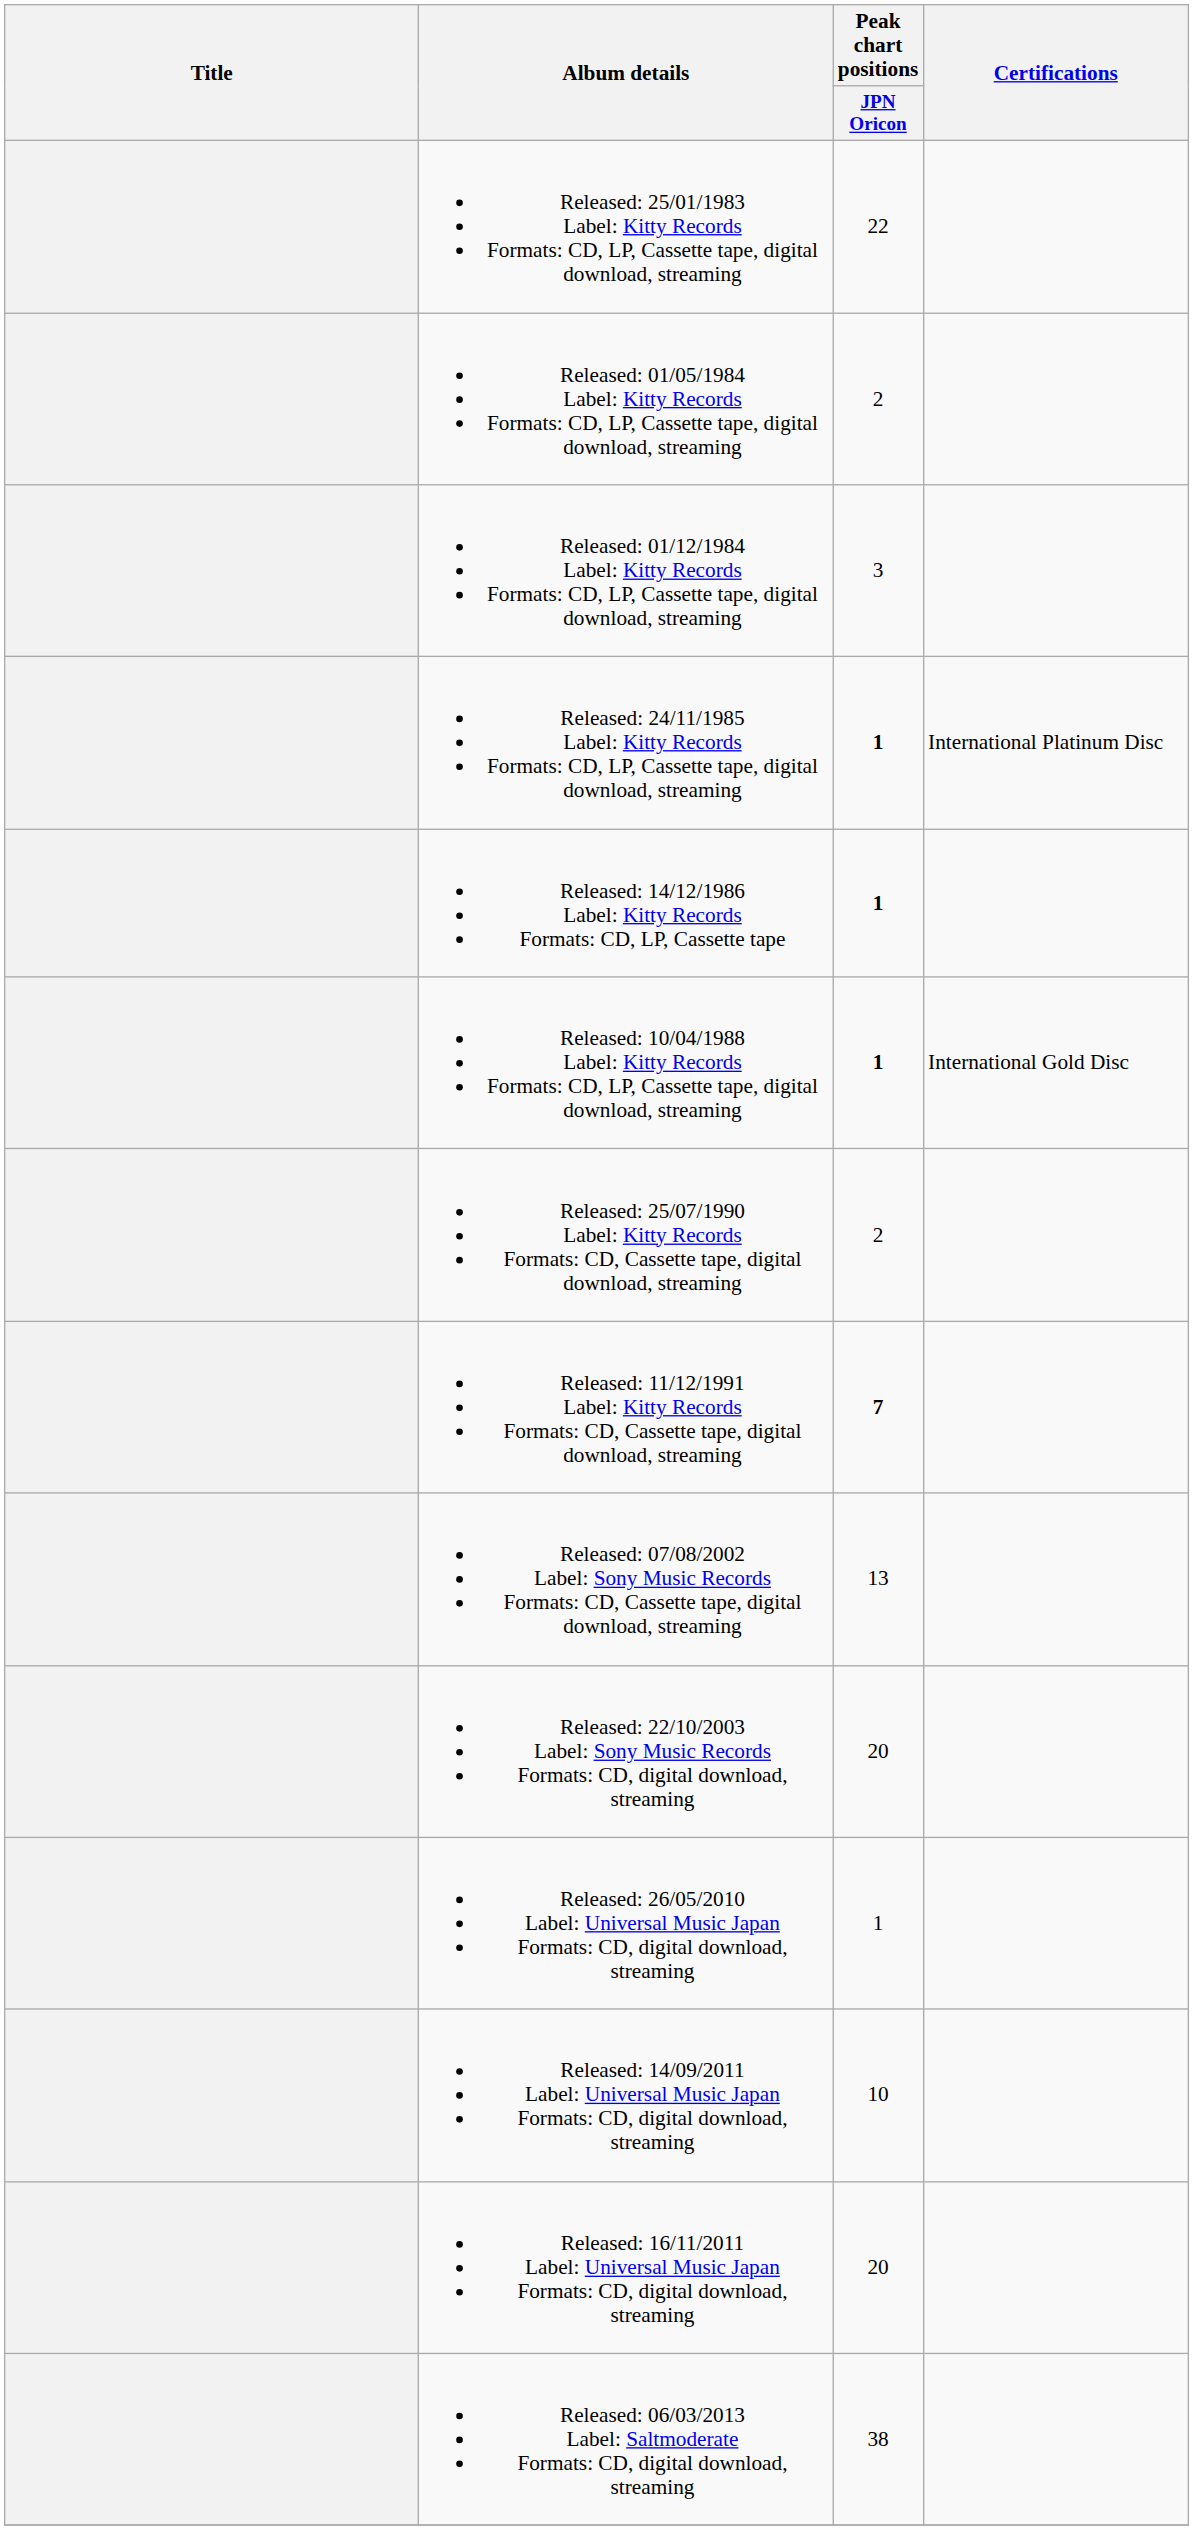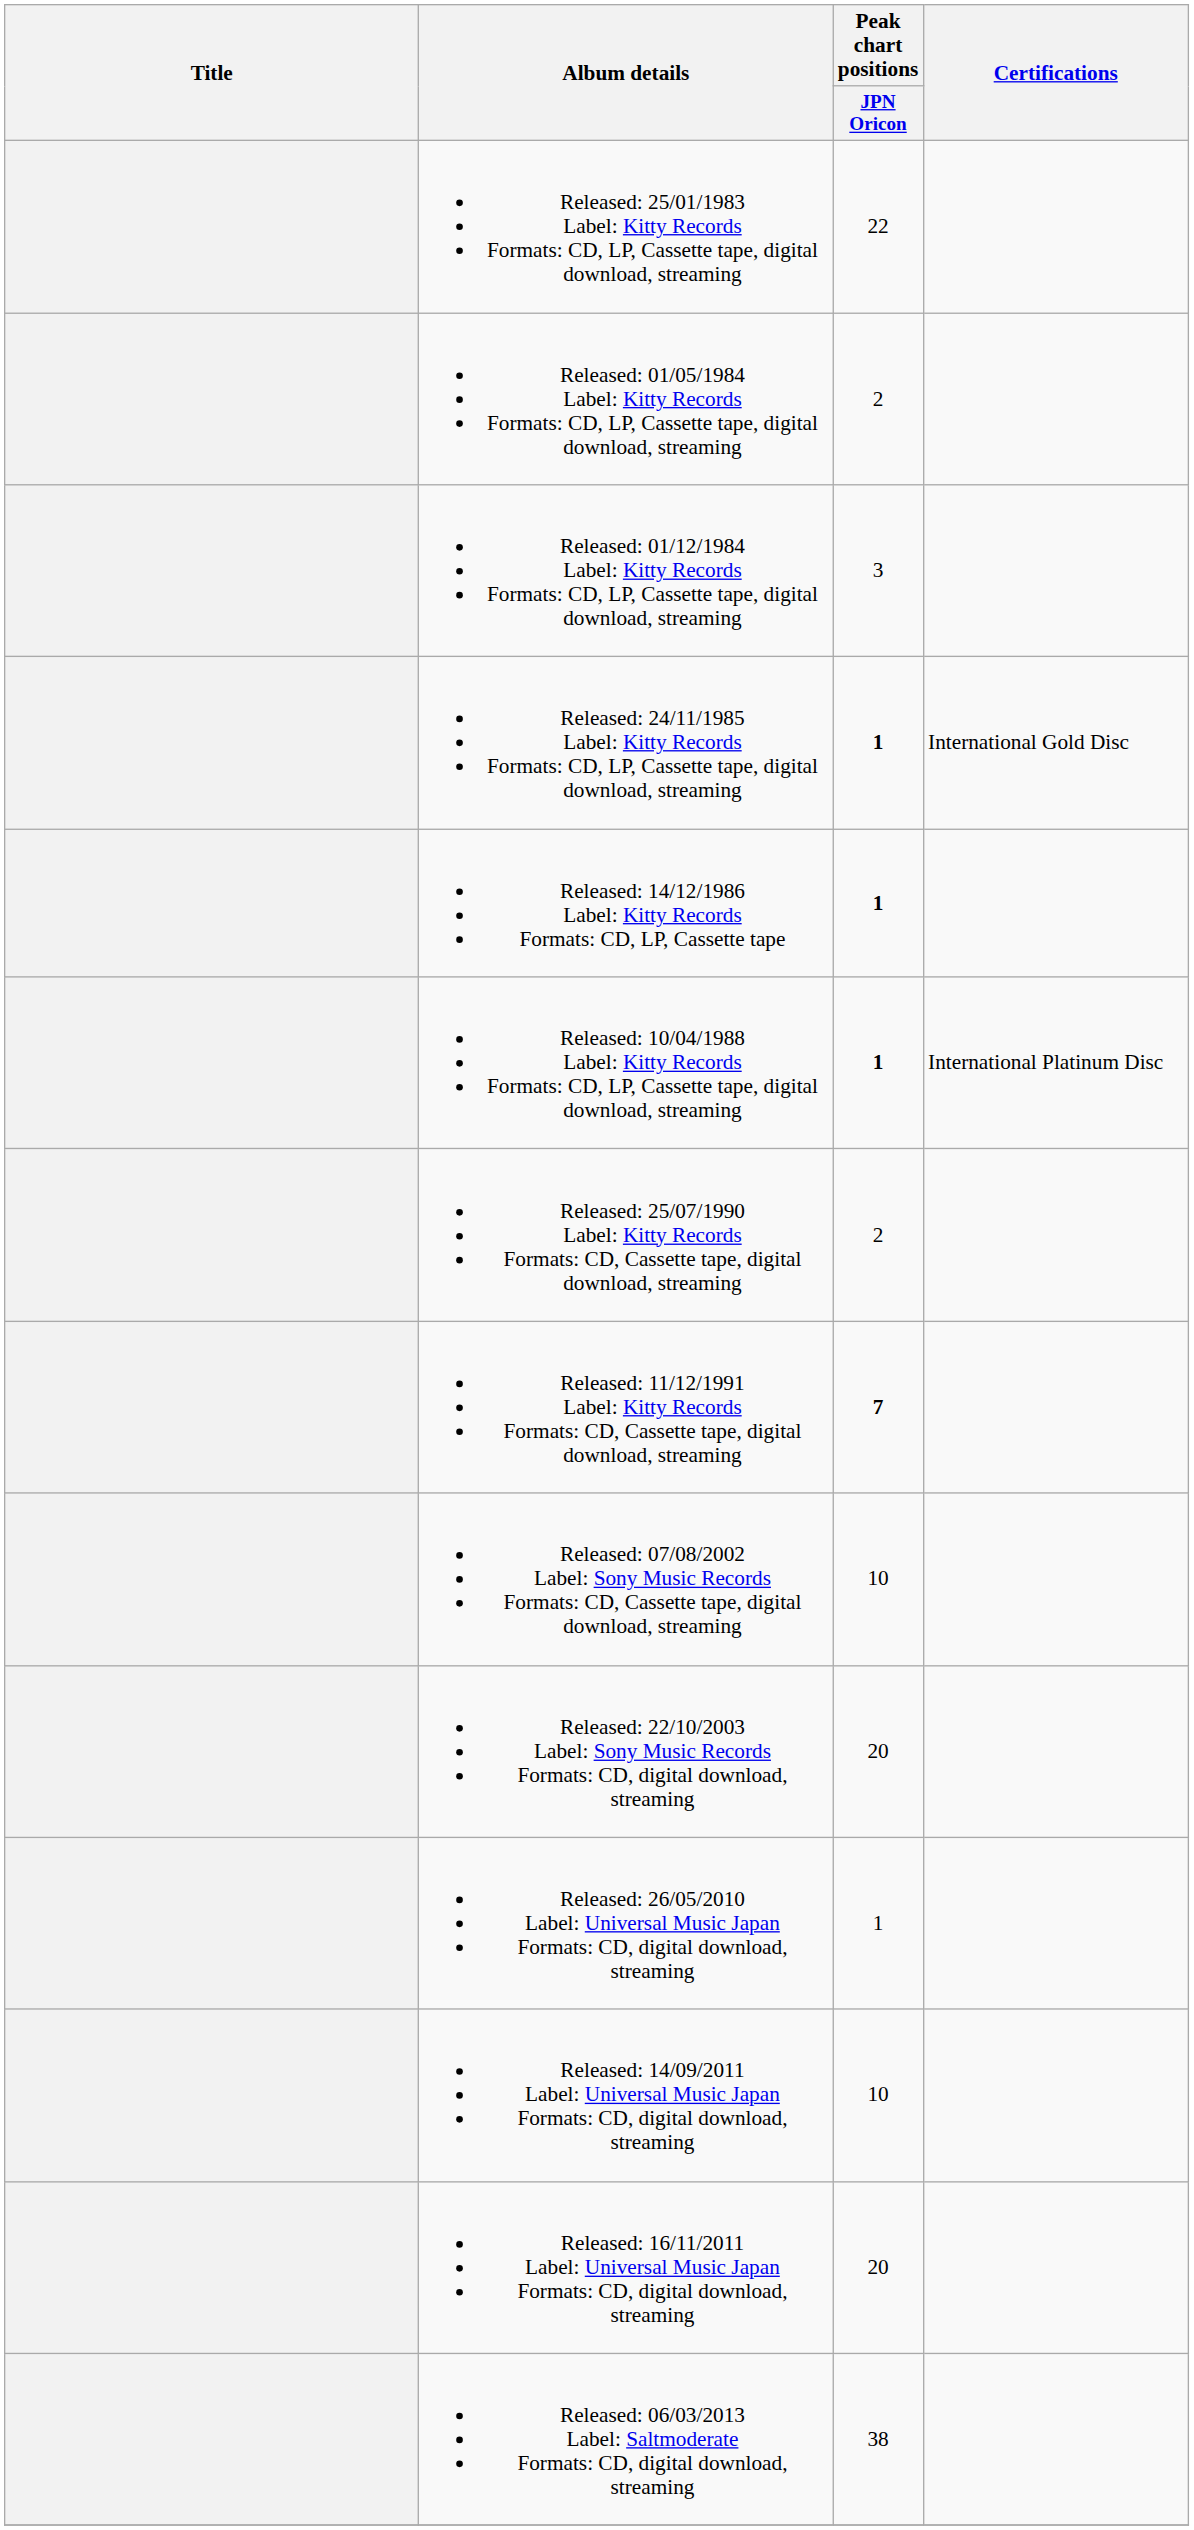(1046, 742) International Platinum Disc -> (1029, 742) International Gold Disc
(1029, 1062) International Gold Disc -> (1046, 1062) International Platinum Disc
(878, 1578) 13 -> (878, 1578) 10
